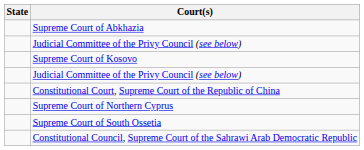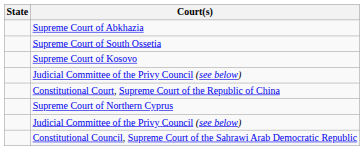(137, 43) Judicial Committee of the Privy Council (see below) -> (97, 43) Supreme Court of South Ossetia
(97, 122) Supreme Court of South Ossetia -> (137, 122) Judicial Committee of the Privy Council (see below)
